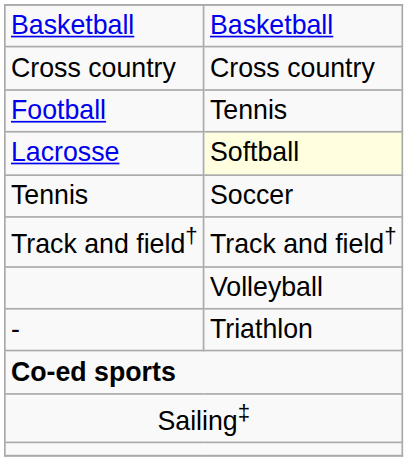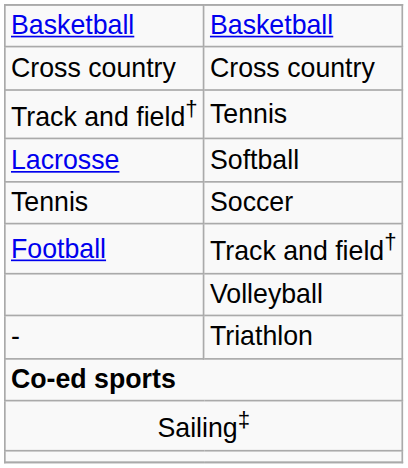(59, 110) Football -> (104, 114) Track and field†
(255, 152) lightyellow background -> (255, 160) no background
(104, 241) Track and field† -> (59, 248) Football
